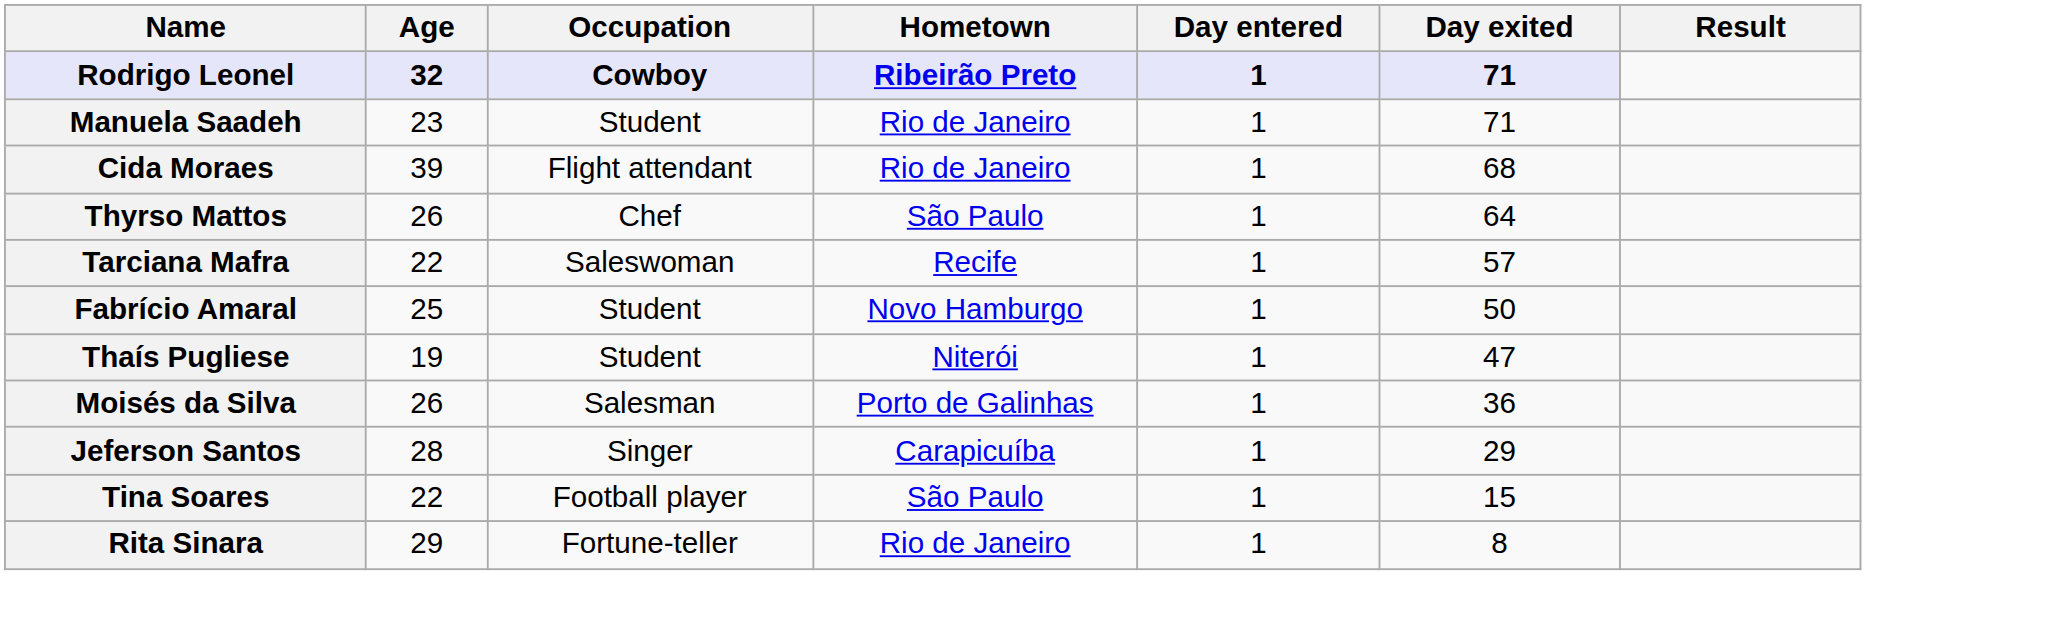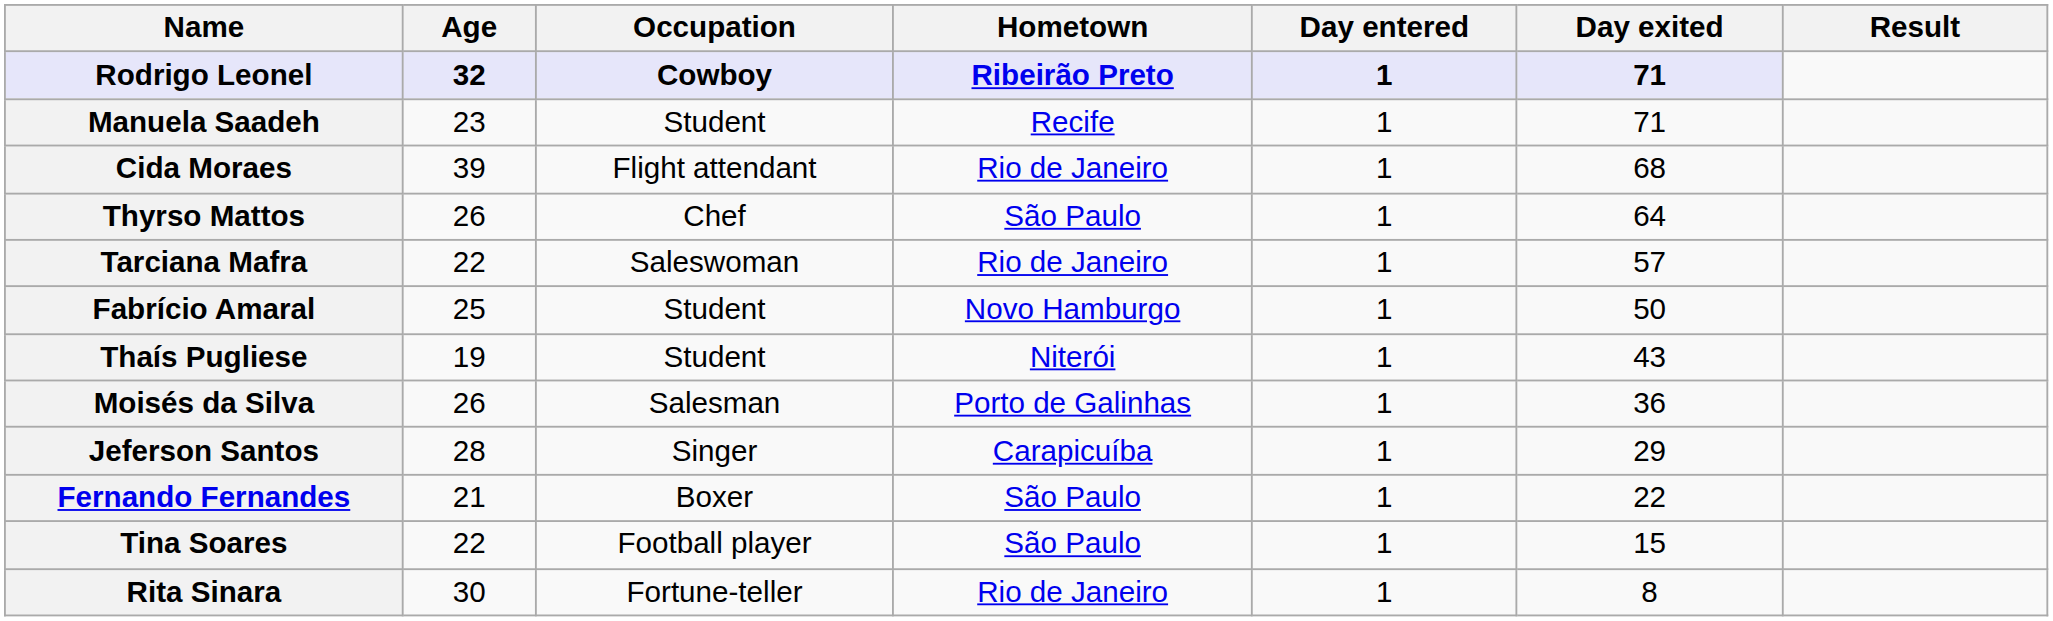(975, 121) Rio de Janeiro -> (1073, 121) Recife
(975, 262) Recife -> (1073, 262) Rio de Janeiro
(1499, 356) 47 -> (1650, 356) 43
+ row: (204, 497)
(427, 544) 29 -> (469, 591) 30
